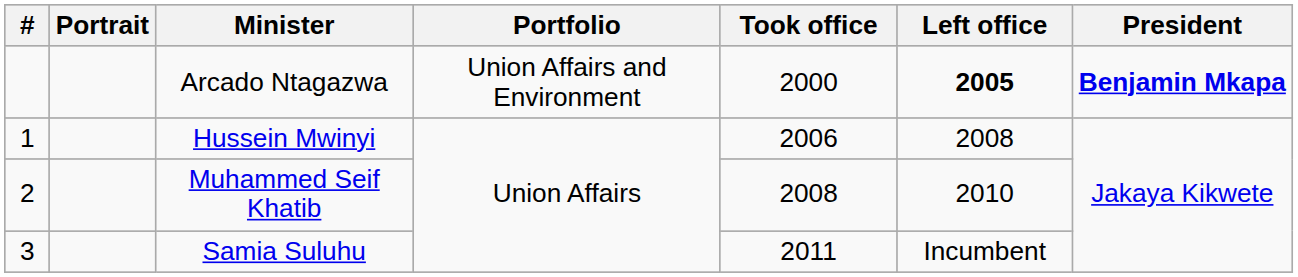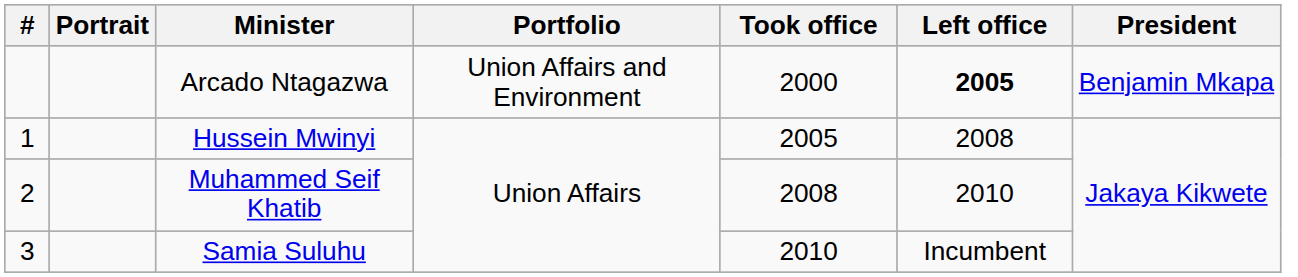(1182, 81) bold -> (1176, 81) normal
(809, 138) 2006 -> (809, 138) 2005
(809, 250) 2011 -> (809, 250) 2010
